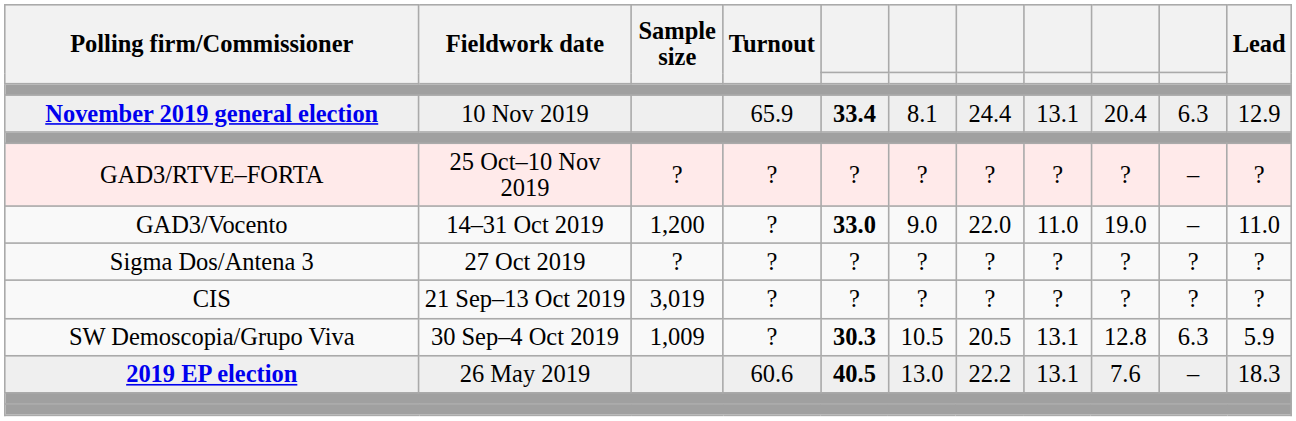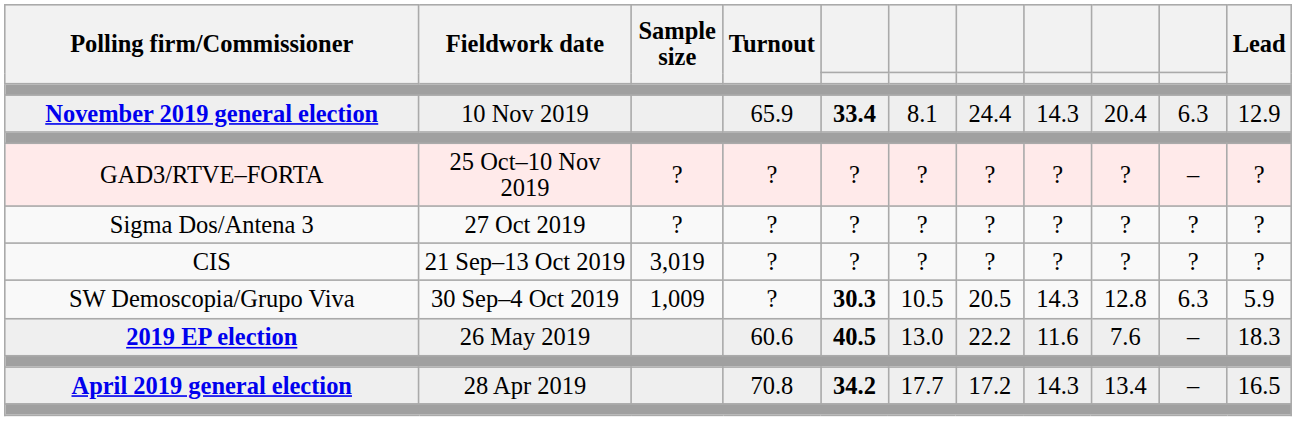(1058, 113) 13.1 -> (1058, 113) 14.3
- row: (212, 225)
(1058, 336) 13.1 -> (1058, 299) 14.3
(1058, 373) 13.1 -> (1058, 336) 11.6
+ row: (212, 384)
